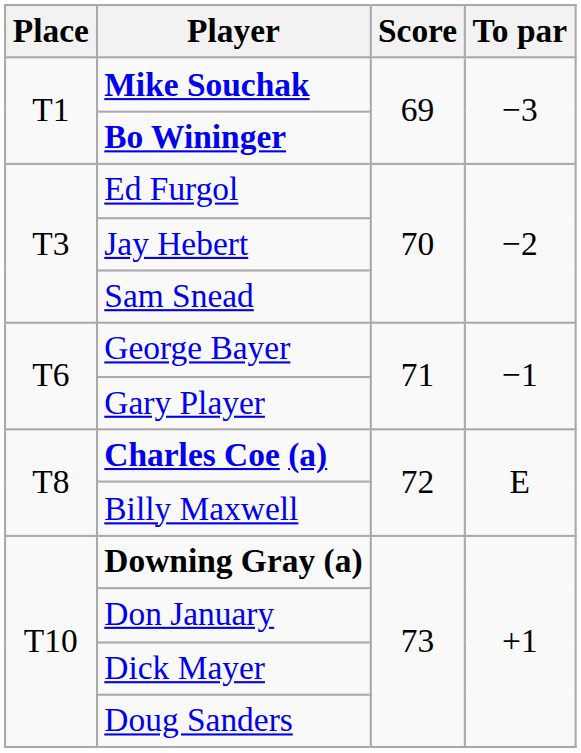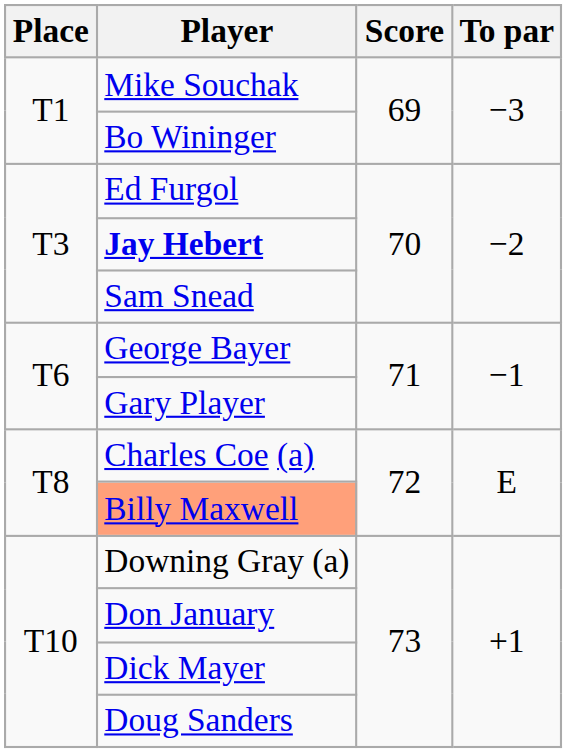(207, 84) bold -> (201, 84) normal
(195, 137) bold -> (190, 137) normal
(176, 243) normal -> (184, 243) bold
(216, 455) bold -> (209, 455) normal
(201, 508) no background -> (201, 508) lightsalmon background
(233, 561) bold -> (227, 561) normal
